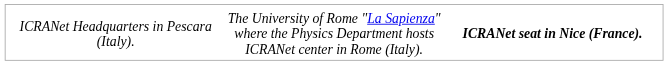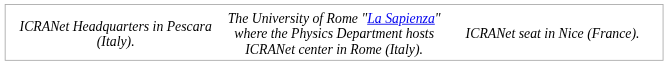(553, 34) bold -> (553, 34) normal
